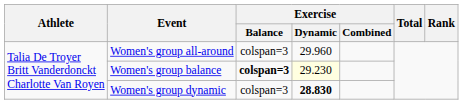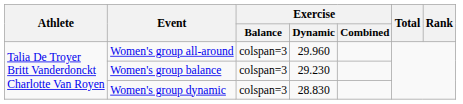(264, 71) bold -> (263, 71) normal
(316, 71) lightyellow background -> (314, 71) no background
(316, 90) bold -> (314, 90) normal
